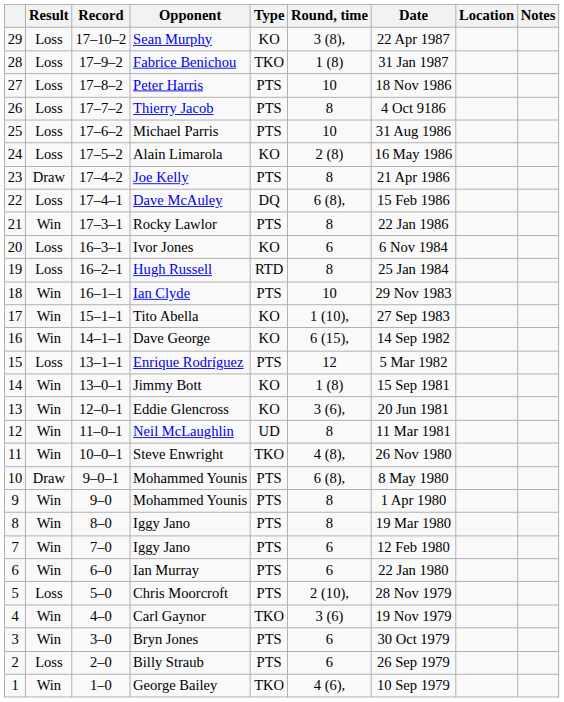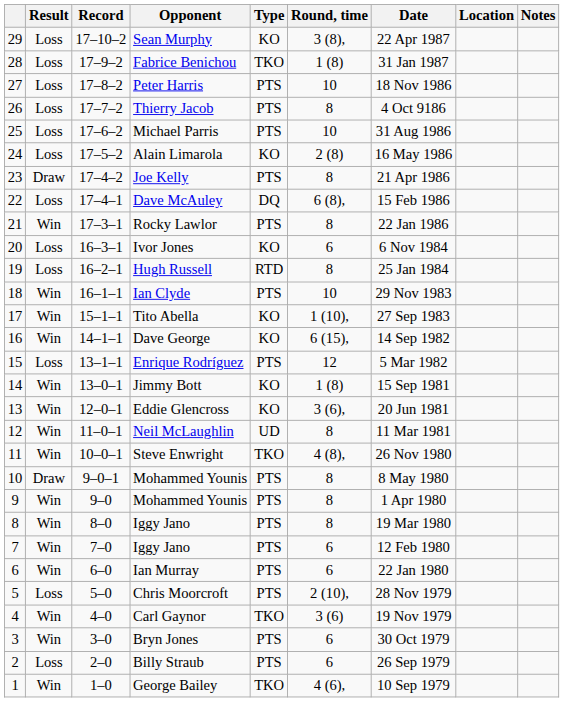(329, 477) 6 (8), -> (329, 477) 8
